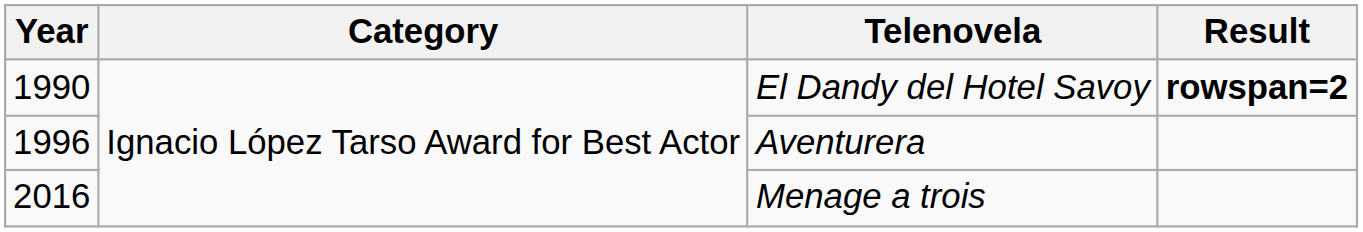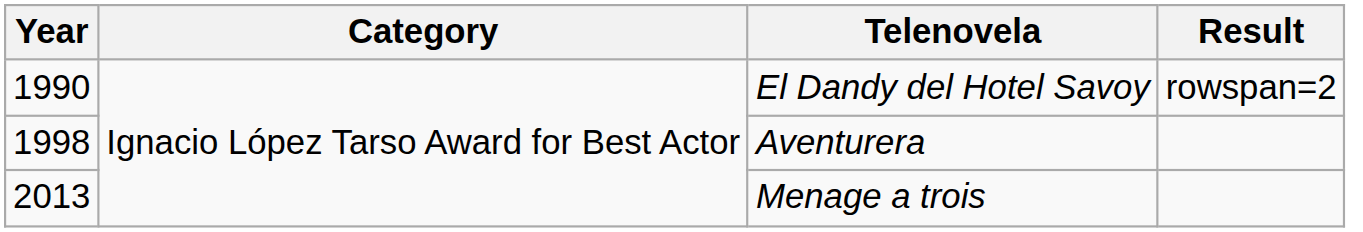(1257, 87) bold -> (1251, 87) normal
(52, 142) 1996 -> (52, 142) 1998
(52, 197) 2016 -> (52, 197) 2013
